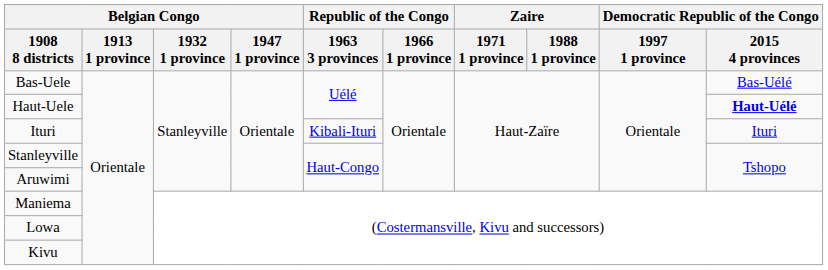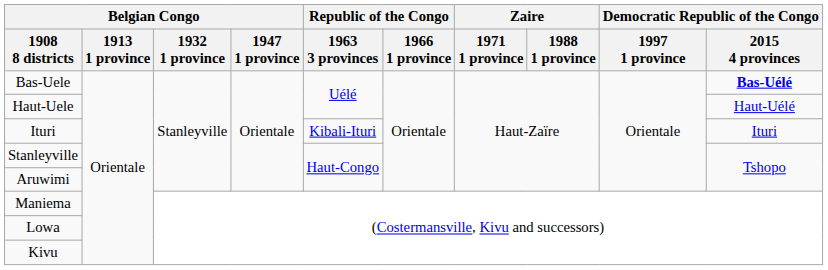(764, 82) normal -> (764, 82) bold
(764, 107) bold -> (764, 107) normal
